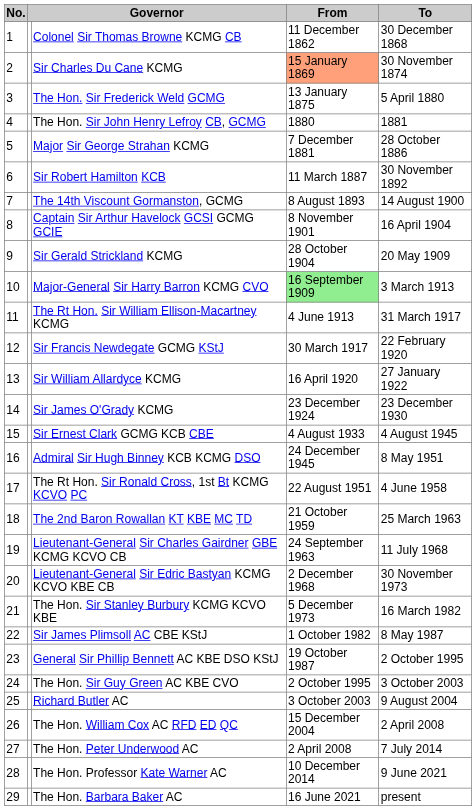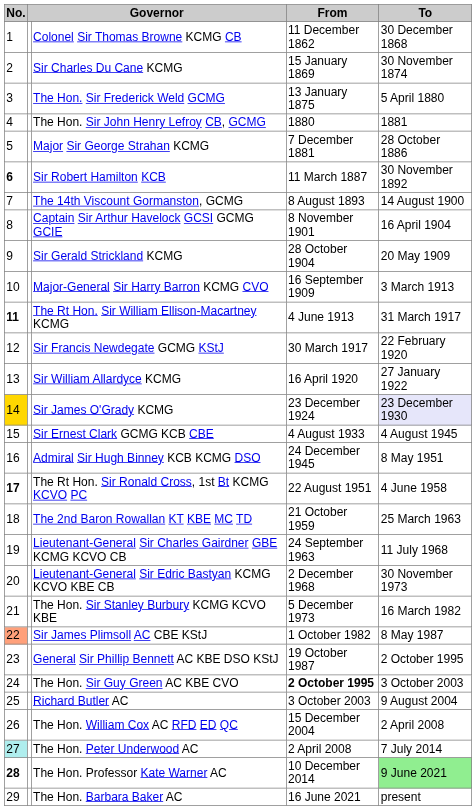(318, 67) lightsalmon background -> (318, 67) no background
(10, 177) normal -> (10, 177) bold
(326, 286) lightgreen background -> (326, 286) no background
(12, 317) normal -> (13, 317) bold
(13, 409) no background -> (13, 409) gold background
(417, 409) no background -> (417, 409) lavender background
(13, 488) normal -> (13, 488) bold
(13, 635) no background -> (13, 635) lightsalmon background
(329, 683) normal -> (331, 683) bold
(13, 748) no background -> (13, 748) paleturquoise background
(13, 772) normal -> (13, 772) bold
(414, 772) no background -> (414, 772) lightgreen background
